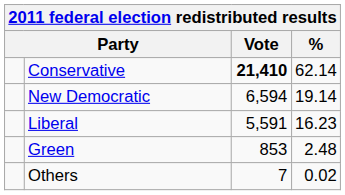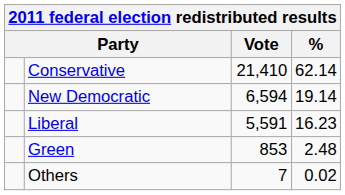(262, 70) bold -> (262, 70) normal
